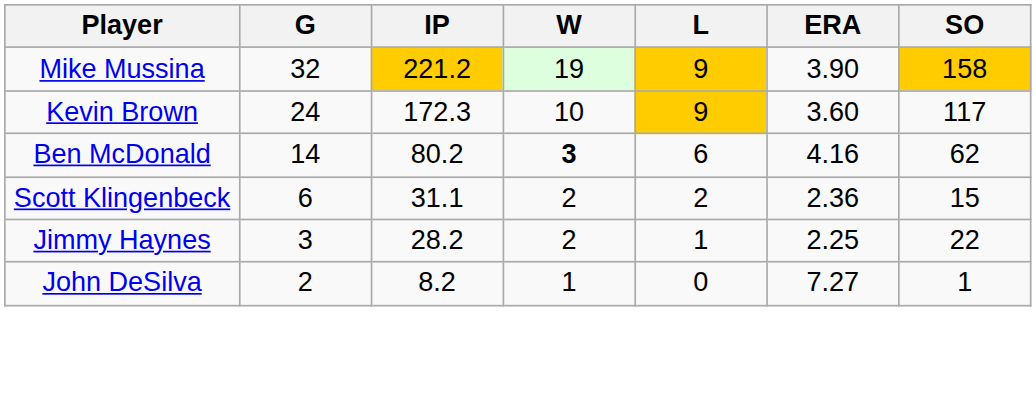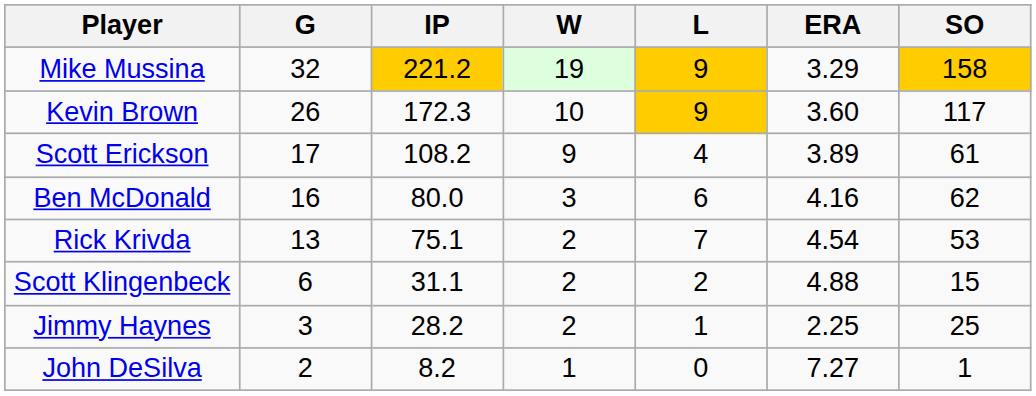(833, 68) 3.90 -> (833, 68) 3.29
(305, 111) 24 -> (305, 111) 26
+ row: (122, 154)
(305, 154) 14 -> (305, 197) 16
(437, 154) 80.2 -> (437, 197) 80.0
(569, 154) bold -> (569, 197) normal
+ row: (122, 240)
(833, 197) 2.36 -> (833, 283) 4.88
(965, 240) 22 -> (965, 326) 25
